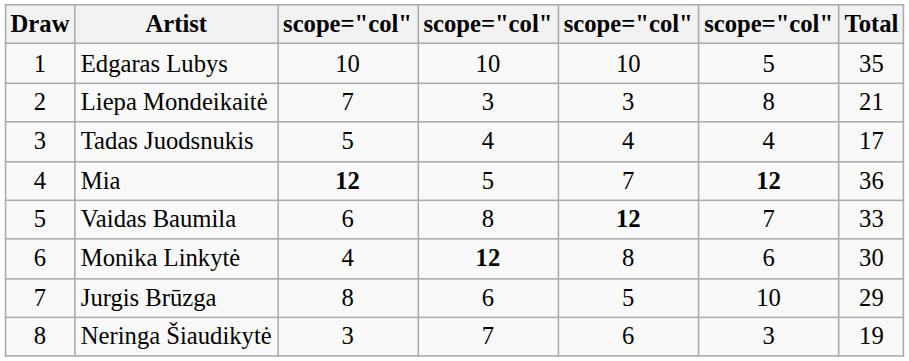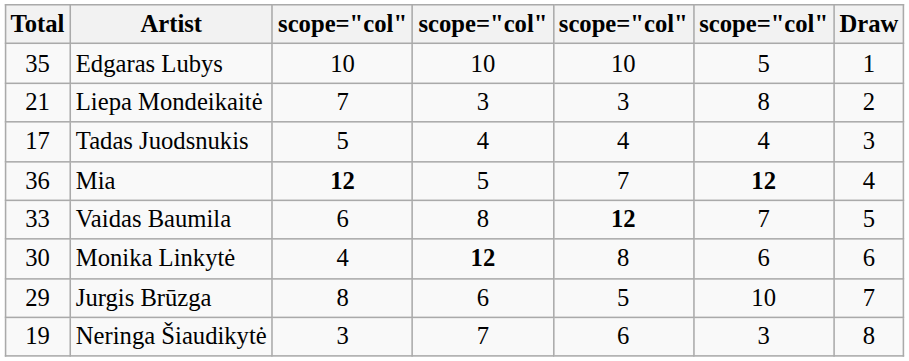columns swapped: (40, 24) <-> (871, 24)
